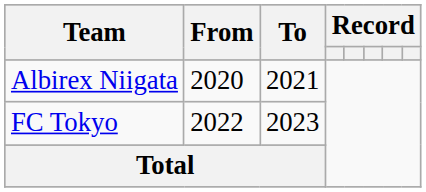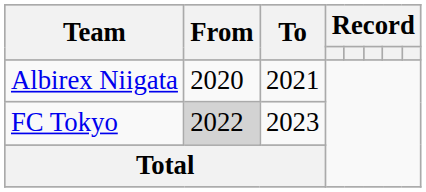(217, 122) no background -> (217, 122) lightgrey background
